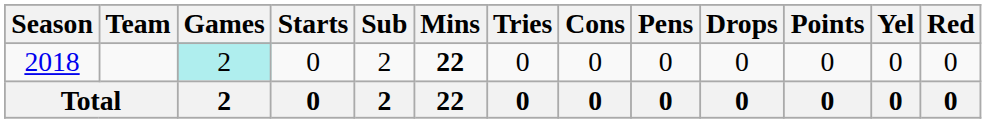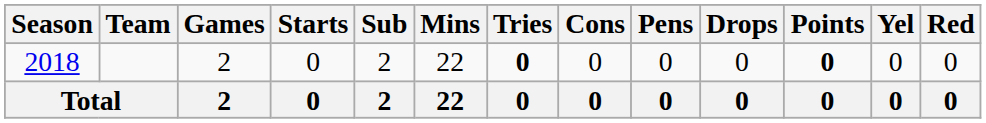(224, 61) paleturquoise background -> (224, 61) no background
(450, 61) bold -> (450, 61) normal
(523, 61) normal -> (523, 61) bold
(828, 61) normal -> (828, 61) bold
